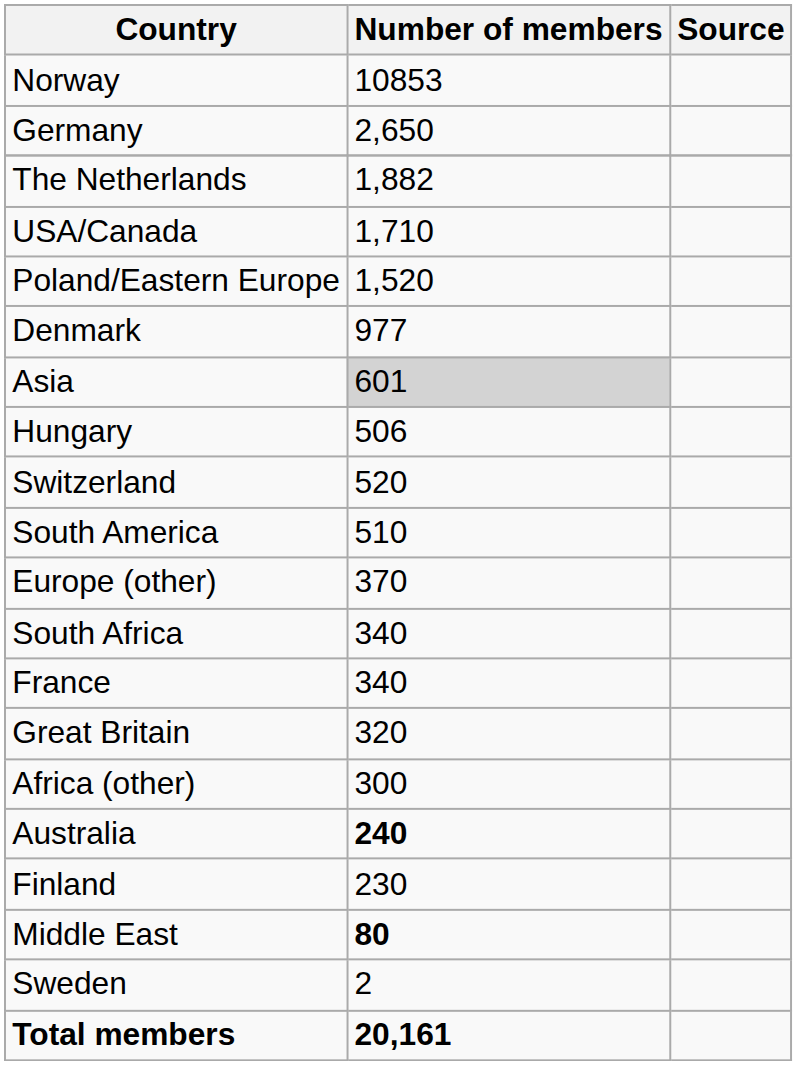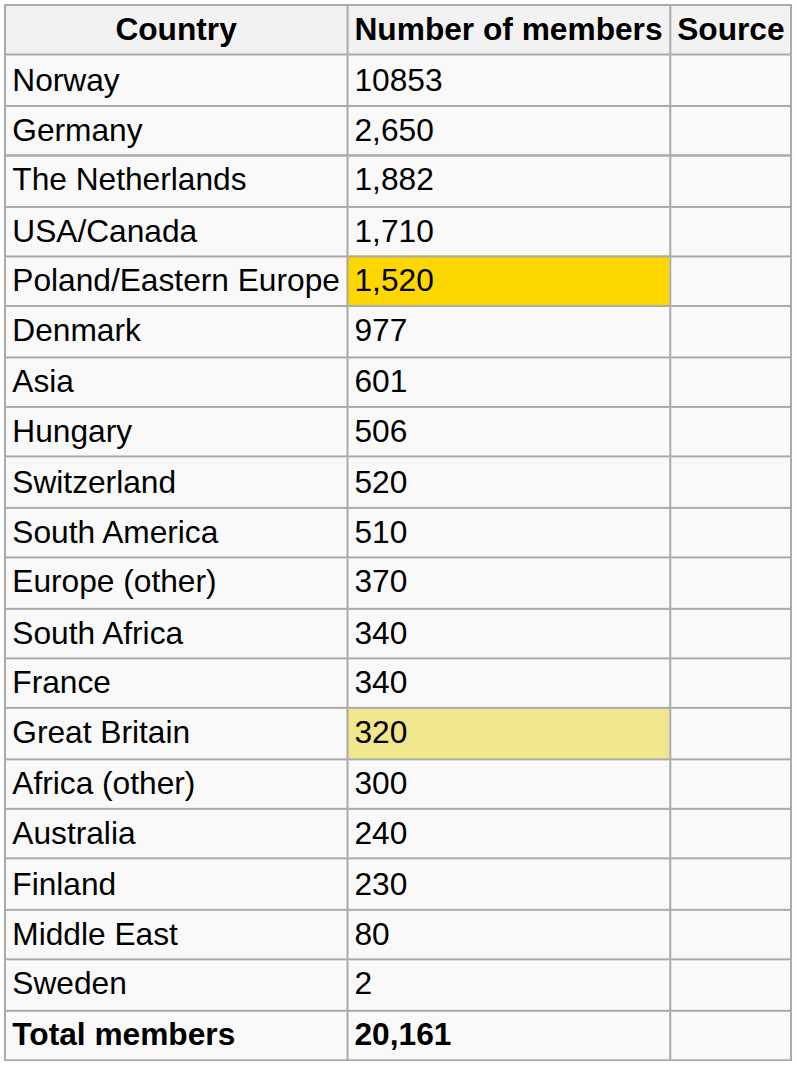(394, 280) no background -> (394, 280) gold background
(381, 381) lightgrey background -> (381, 381) no background
(381, 733) no background -> (381, 733) khaki background
(381, 833) bold -> (381, 833) normal
(372, 933) bold -> (372, 933) normal
